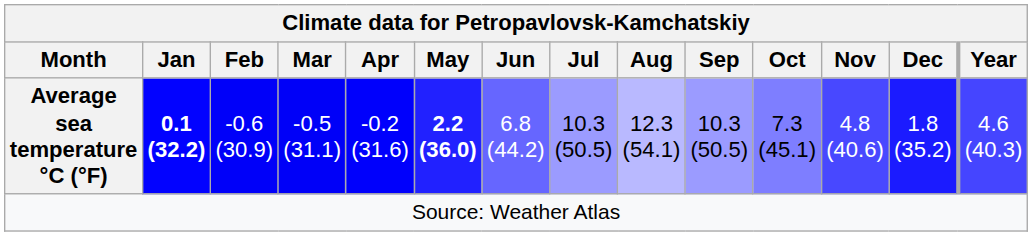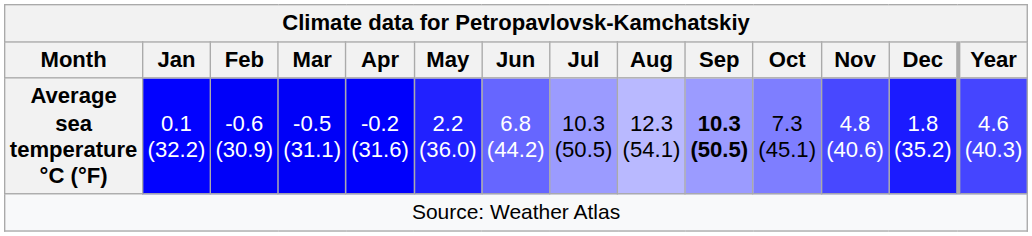(176, 136) bold -> (176, 136) normal
(448, 136) bold -> (448, 136) normal
(719, 136) normal -> (719, 136) bold
